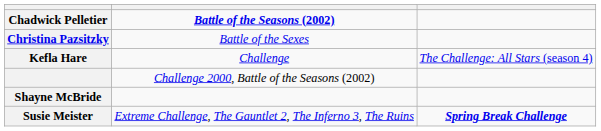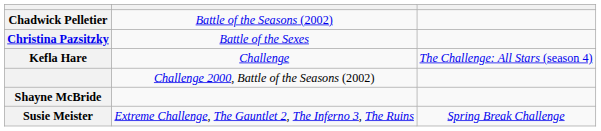(264, 19) bold -> (264, 19) normal
(506, 116) bold -> (506, 116) normal
